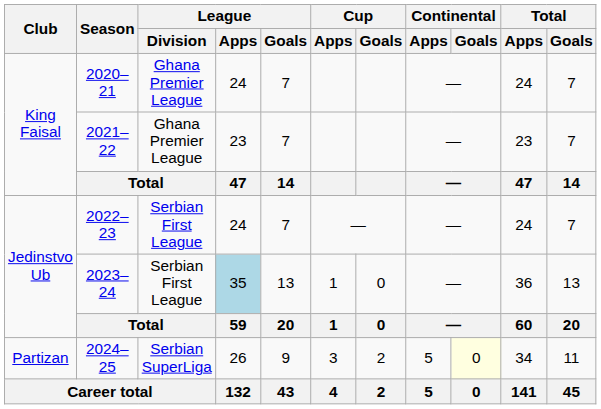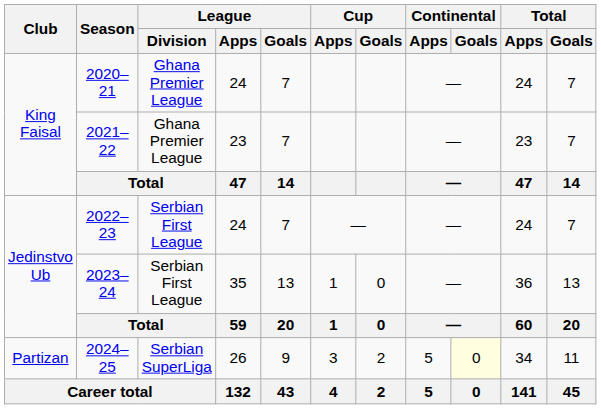(238, 283) lightblue background -> (238, 283) no background
